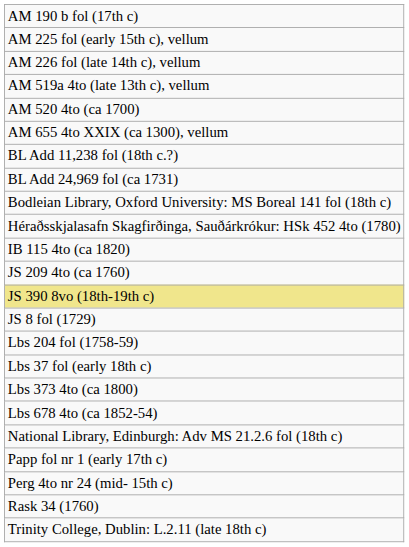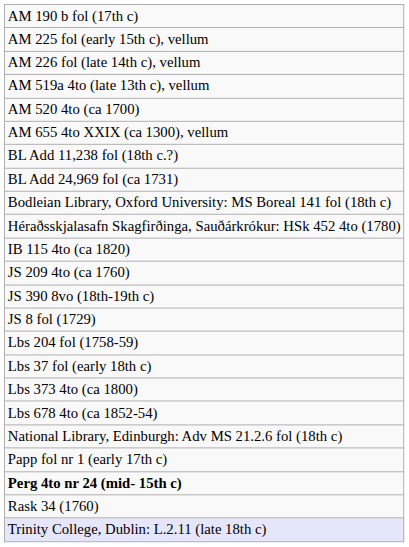(81, 296) khaki background -> (81, 296) no background
(90, 483) normal -> (95, 483) bold
(137, 529) no background -> (137, 529) lavender background
